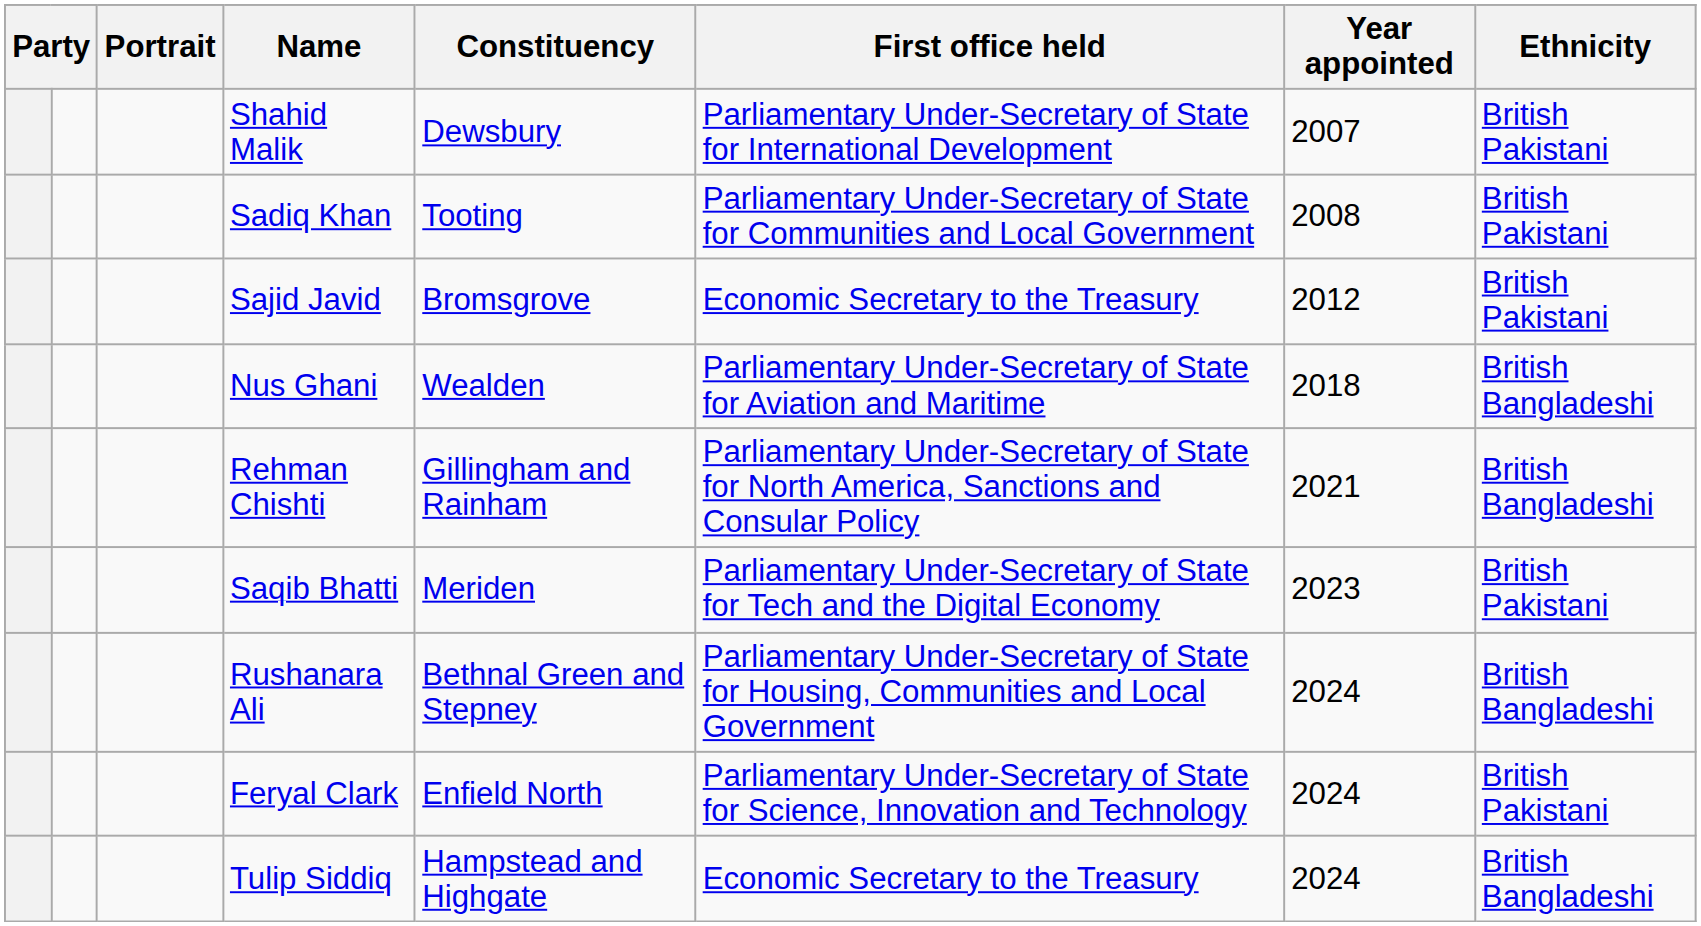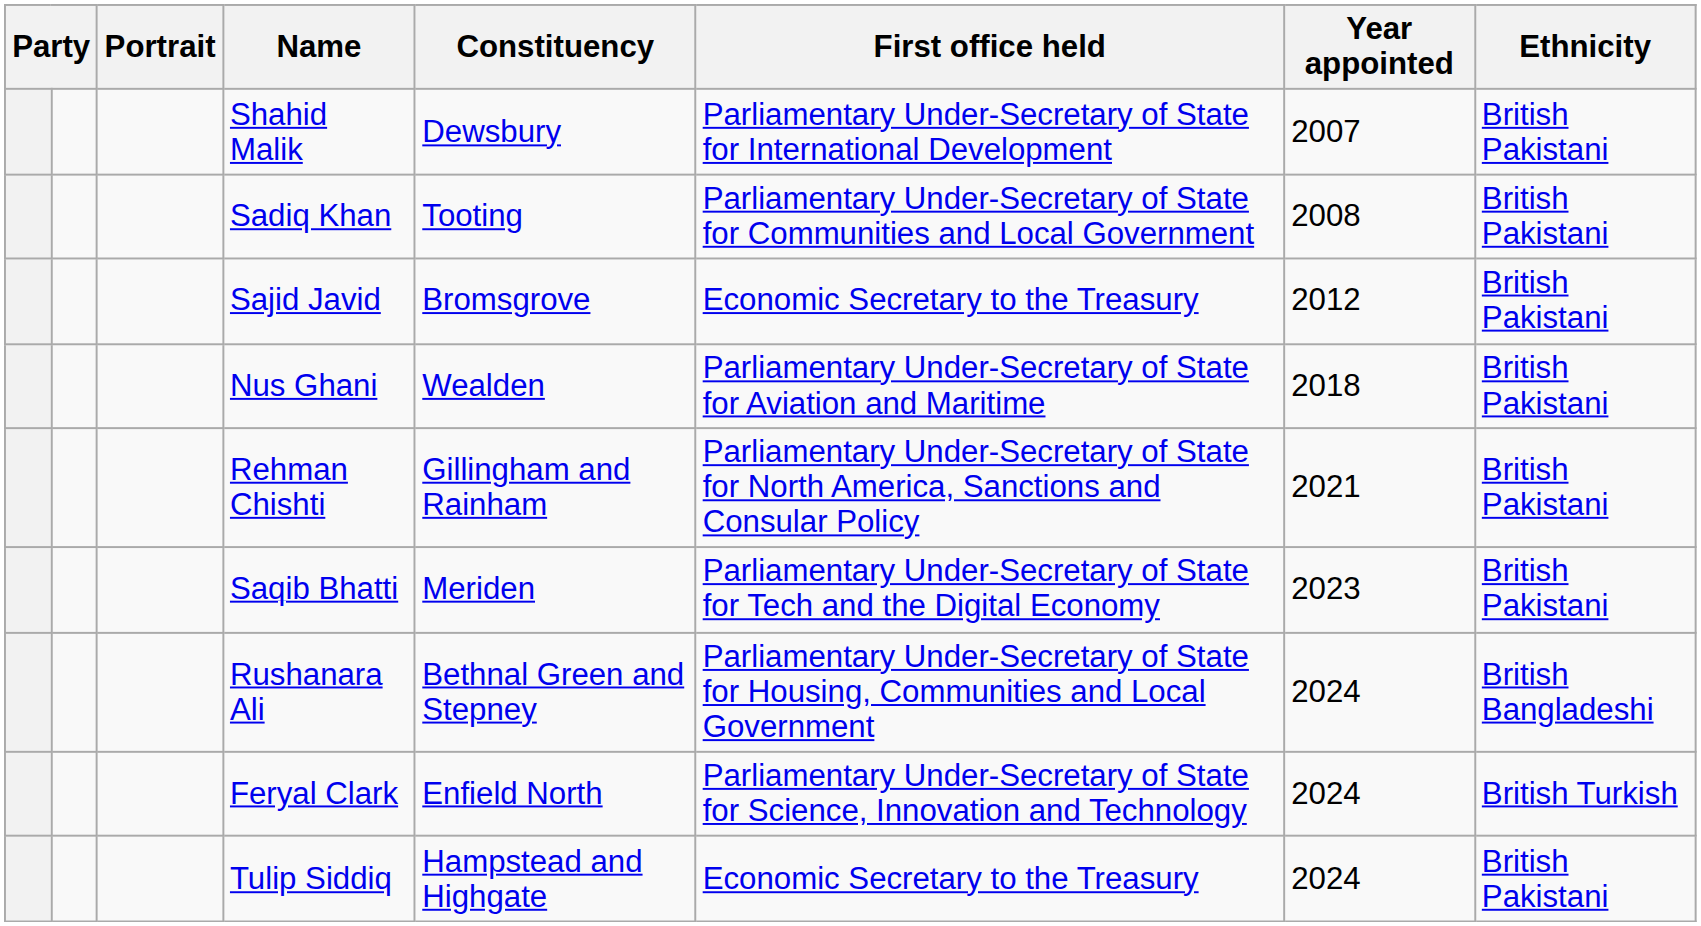(1568, 385) British Bangladeshi -> (1545, 385) British Pakistani
(1568, 487) British Bangladeshi -> (1545, 487) British Pakistani
(1545, 793) British Pakistani -> (1580, 793) British Turkish
(1568, 878) British Bangladeshi -> (1545, 878) British Pakistani
